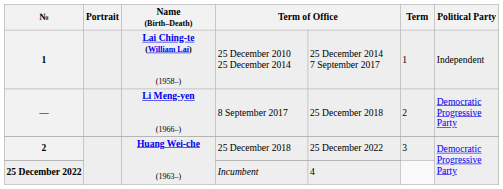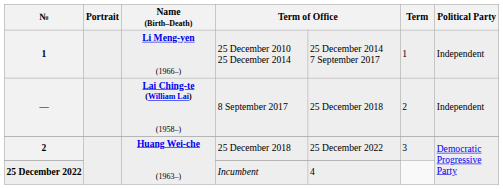(168, 59) Lai Ching-te (William Lai) (1958–) -> (168, 54) Li Meng-yen (1966–)
(168, 112) Li Meng-yen (1966–) -> (168, 107) Lai Ching-te (William Lai) (1958–)
(459, 112) Democratic Progressive Party -> (460, 107) Independent
